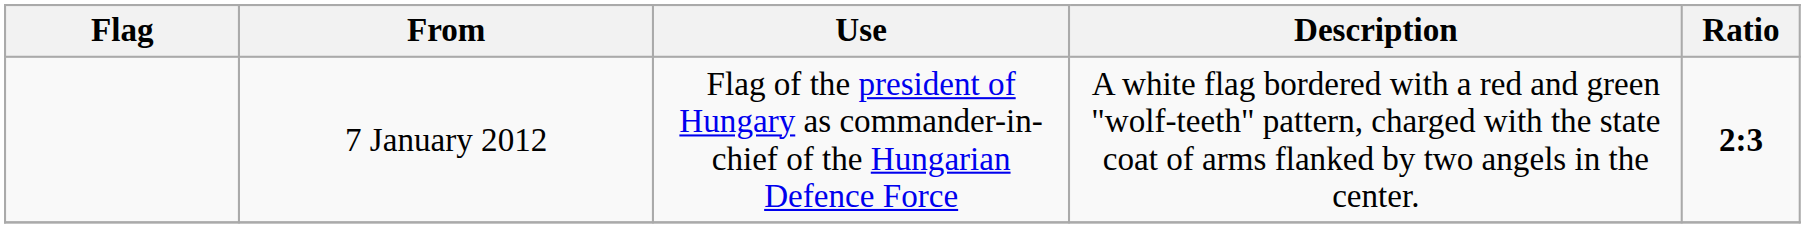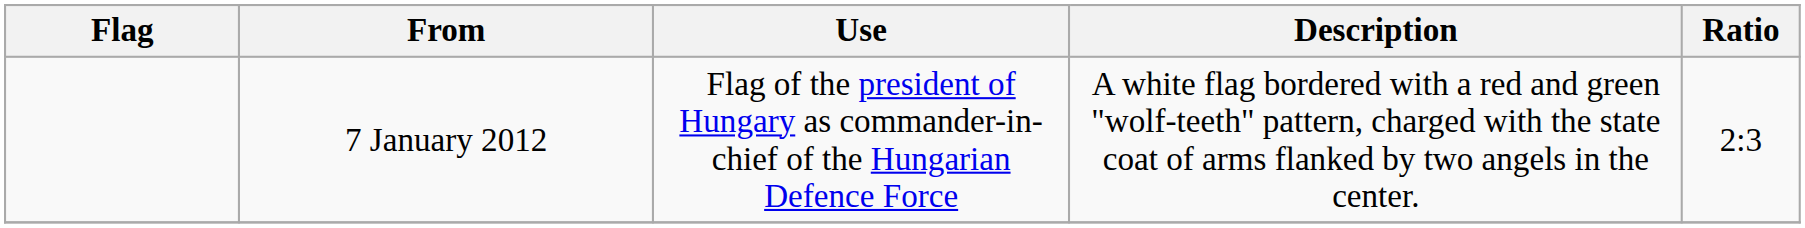(1741, 139) bold -> (1741, 139) normal
